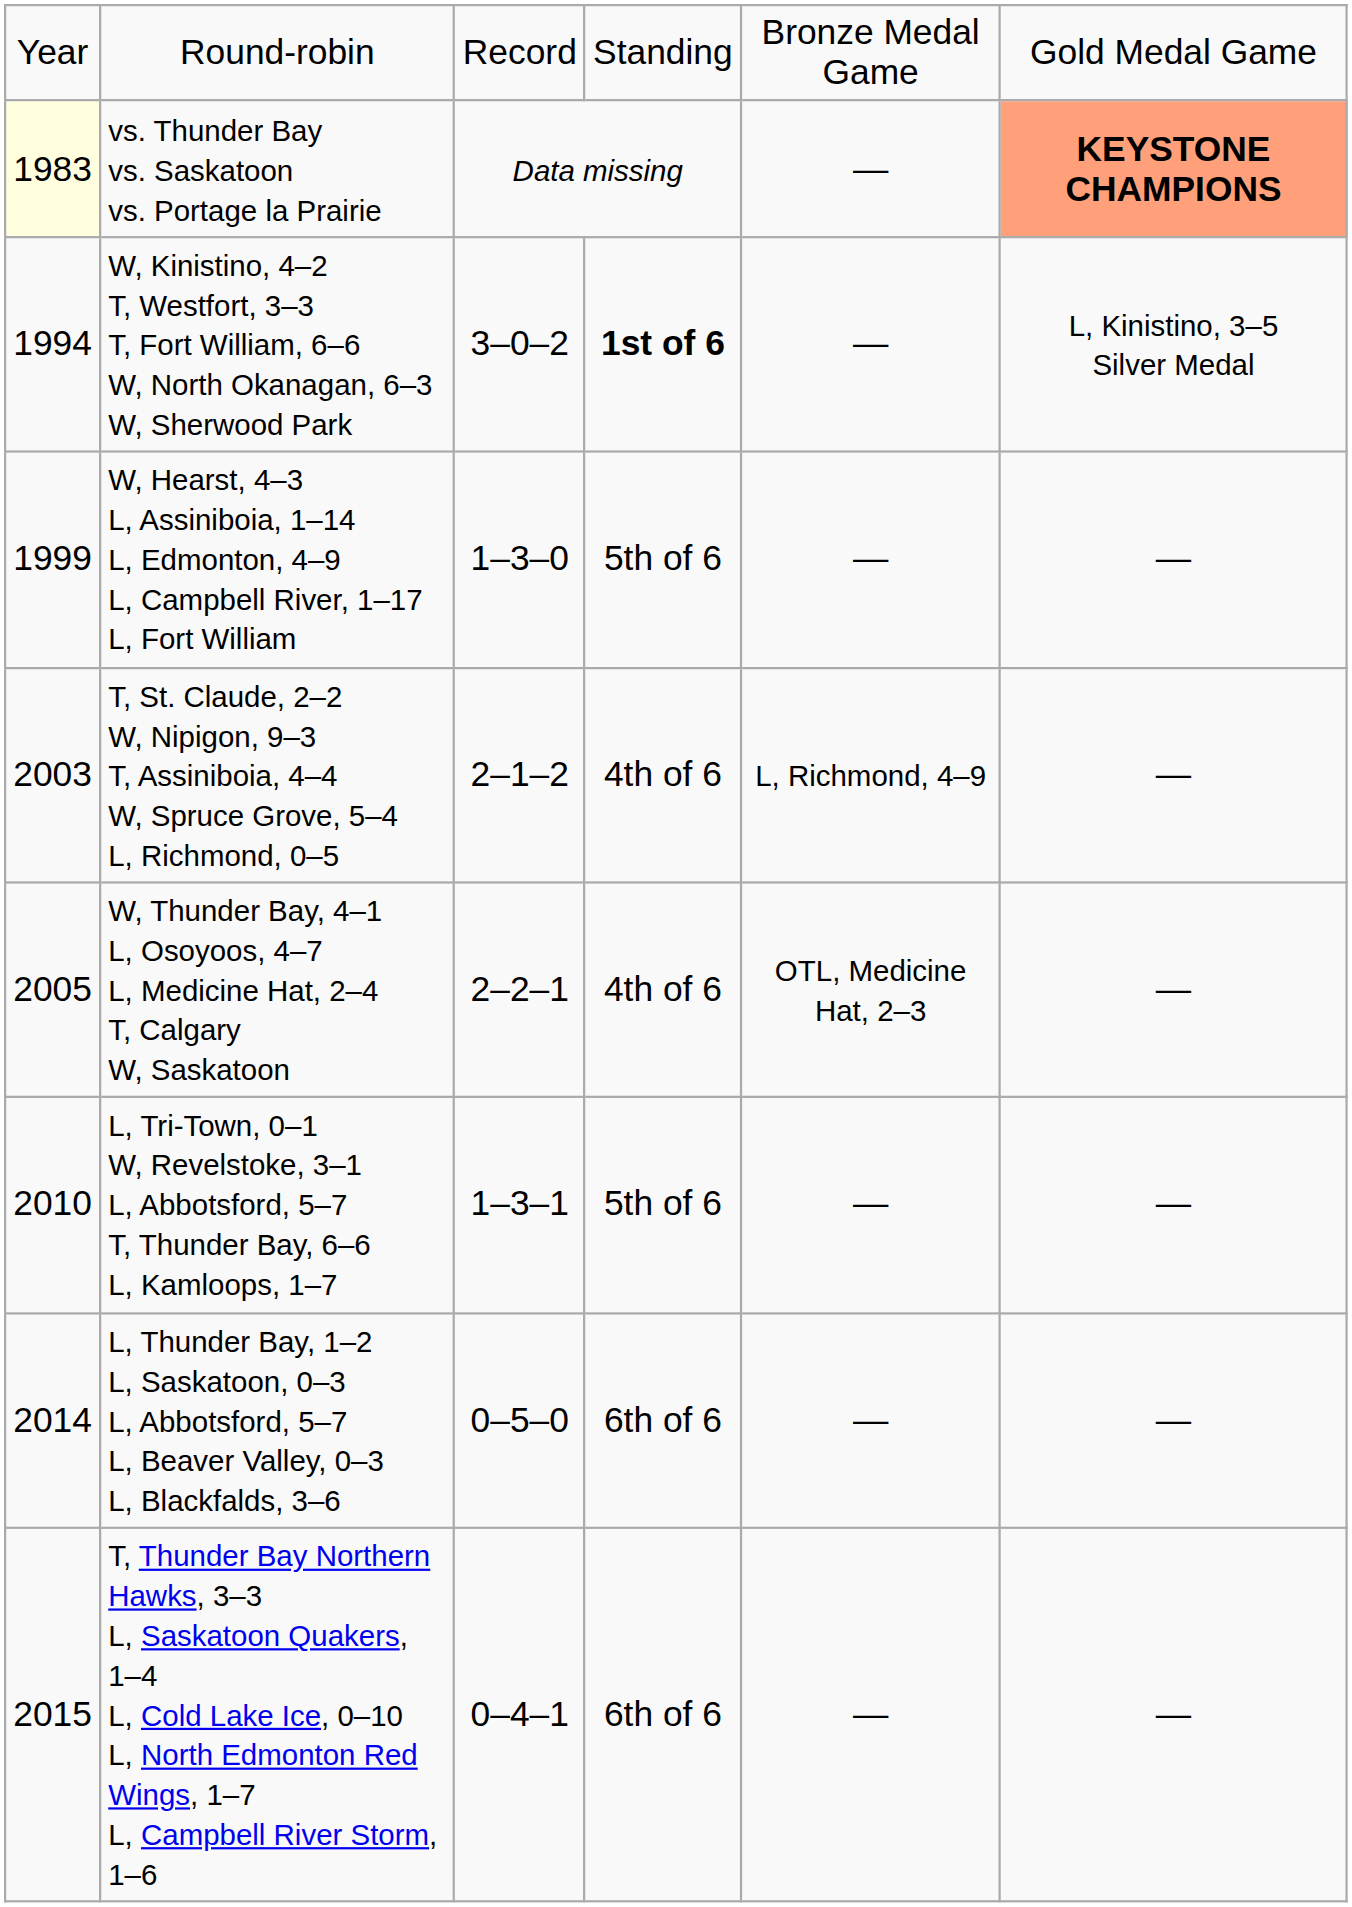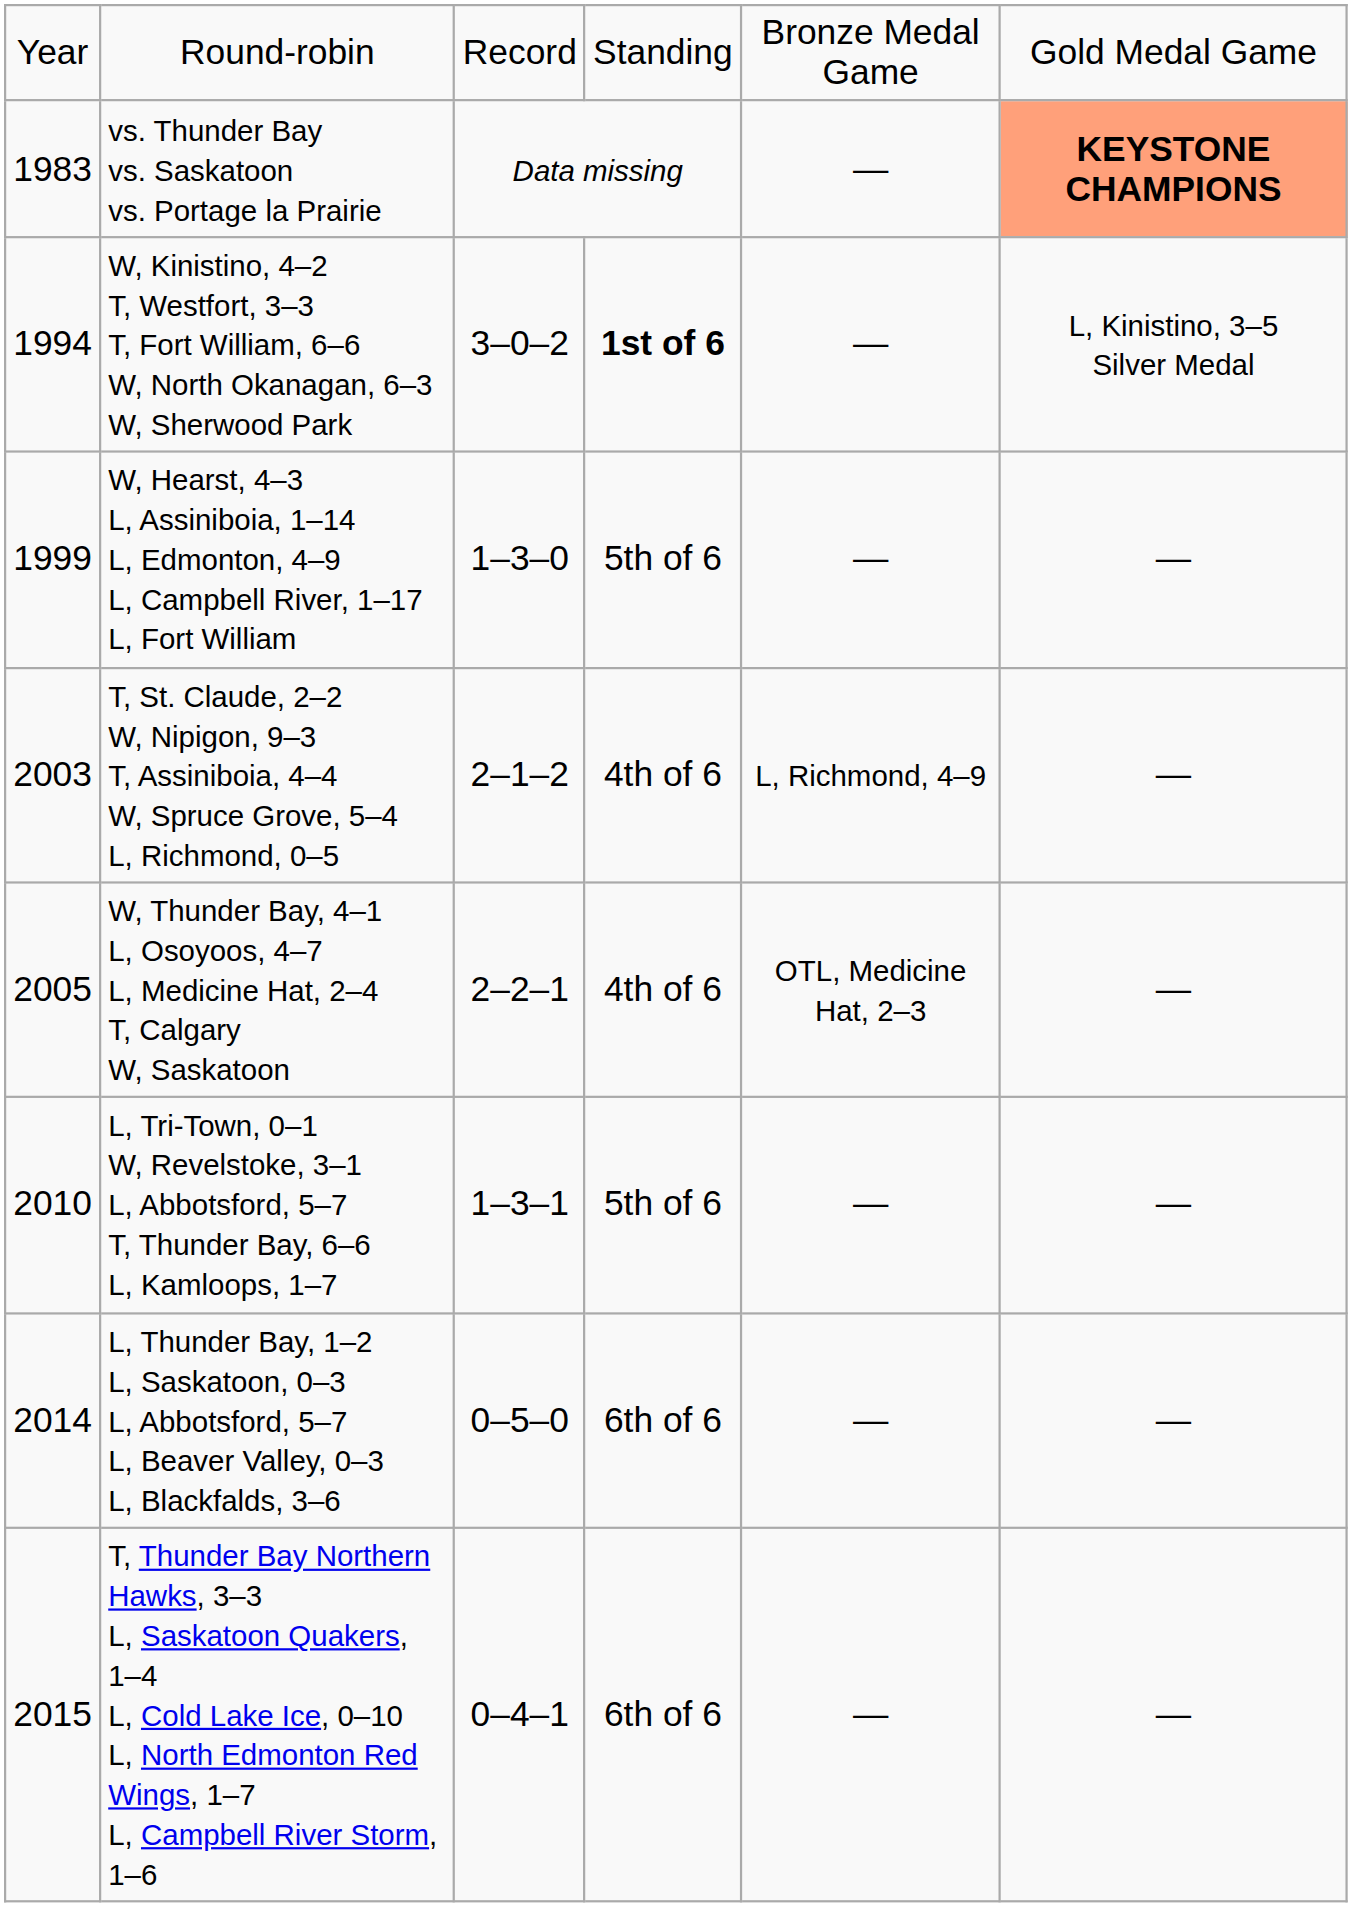(53, 168) lightyellow background -> (53, 168) no background
